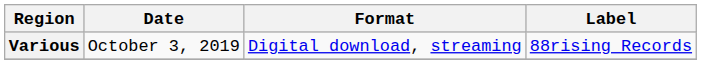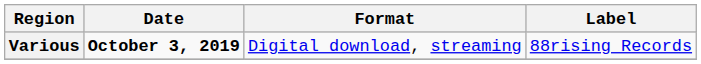(164, 46) normal -> (164, 46) bold
